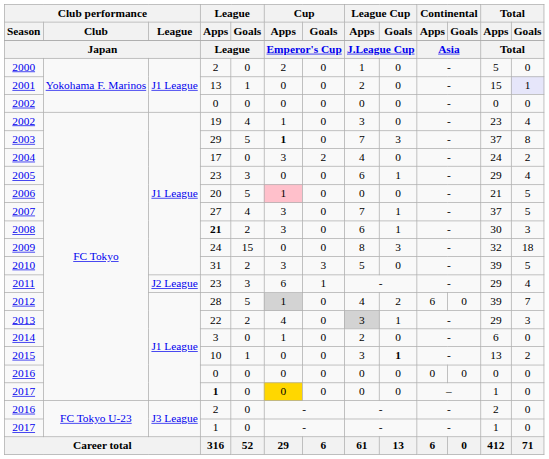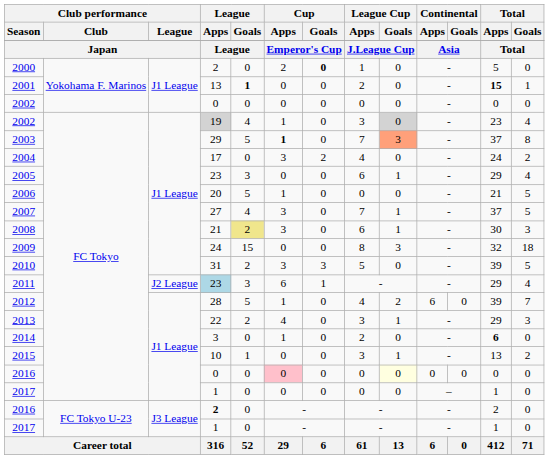(323, 67) normal -> (323, 67) bold
(247, 85) normal -> (247, 85) bold
(496, 85) normal -> (496, 85) bold
(528, 85) lavender background -> (528, 85) no background
(216, 121) no background -> (216, 121) lightgrey background
(398, 121) no background -> (398, 121) lightgrey background
(398, 139) no background -> (398, 139) lightsalmon background
(283, 193) pink background -> (283, 193) no background
(216, 229) bold -> (216, 229) normal
(247, 229) no background -> (247, 229) khaki background
(216, 283) no background -> (216, 283) lightblue background
(283, 301) lightgrey background -> (283, 301) no background
(362, 319) lightgrey background -> (362, 319) no background
(496, 337) normal -> (496, 337) bold
(398, 355) bold -> (398, 355) normal
(283, 373) no background -> (283, 373) pink background
(398, 373) no background -> (398, 373) lightyellow background
(216, 391) bold -> (216, 391) normal
(283, 391) gold background -> (283, 391) no background
(216, 409) normal -> (216, 409) bold
